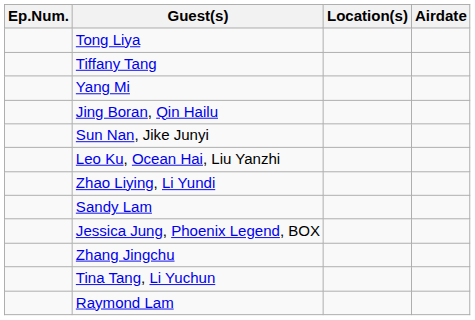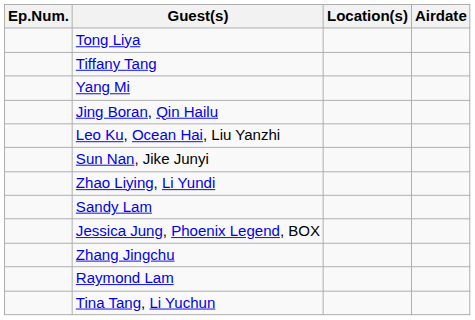rows swapped: (178, 159) <-> (142, 135)
rows swapped: (146, 278) <-> (125, 302)
